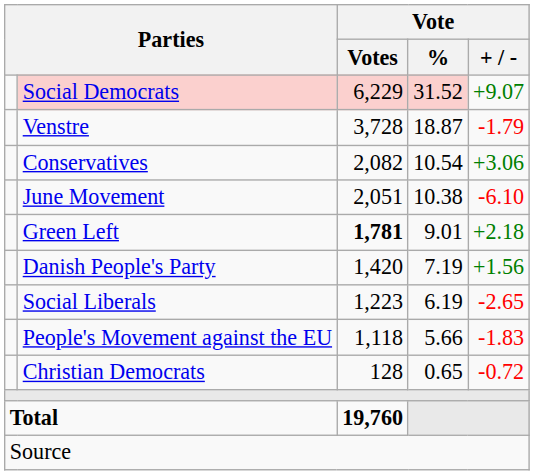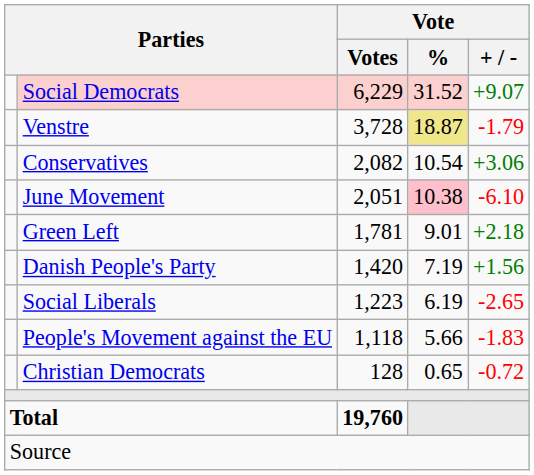(438, 127) no background -> (438, 127) khaki background
(438, 197) no background -> (438, 197) pink background
(378, 232) bold -> (378, 232) normal
